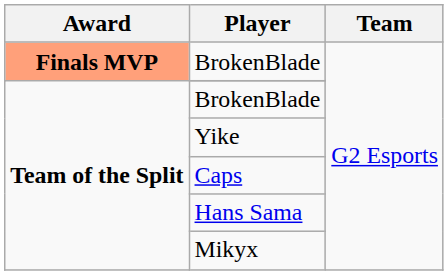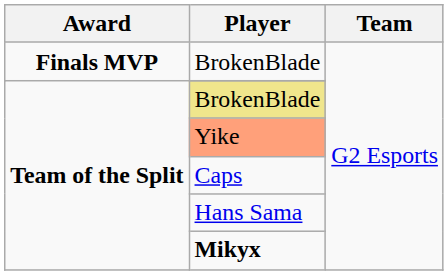(97, 61) lightsalmon background -> (97, 61) no background
(257, 99) no background -> (257, 99) khaki background
(217, 136) no background -> (217, 136) lightsalmon background
(226, 250) normal -> (228, 250) bold
